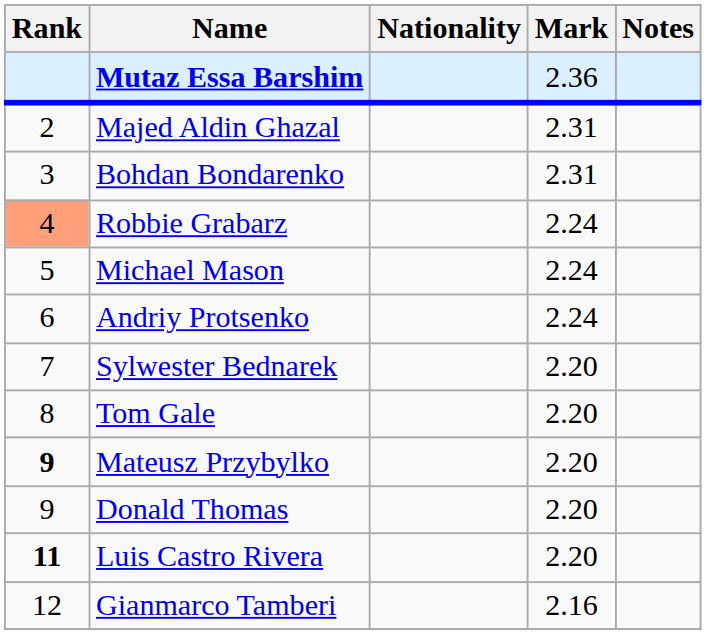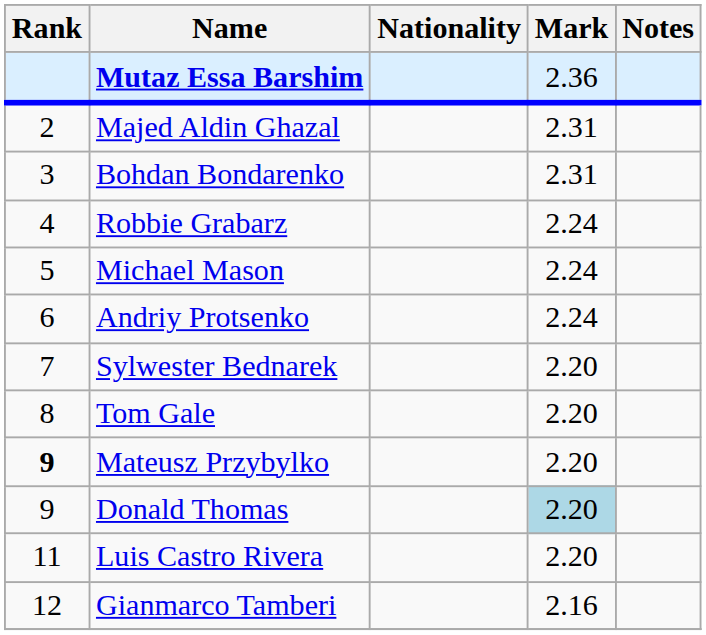(47, 222) lightsalmon background -> (47, 222) no background
(572, 509) no background -> (572, 509) lightblue background
(47, 556) bold -> (47, 556) normal
